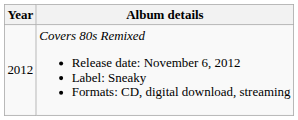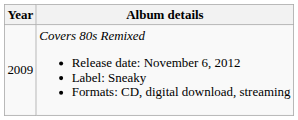(20, 70) 2012 -> (20, 70) 2009
